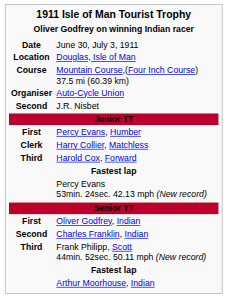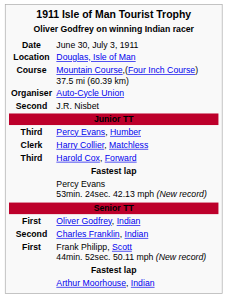(31, 132) First -> (32, 132) Third
(32, 247) Third -> (31, 247) First
